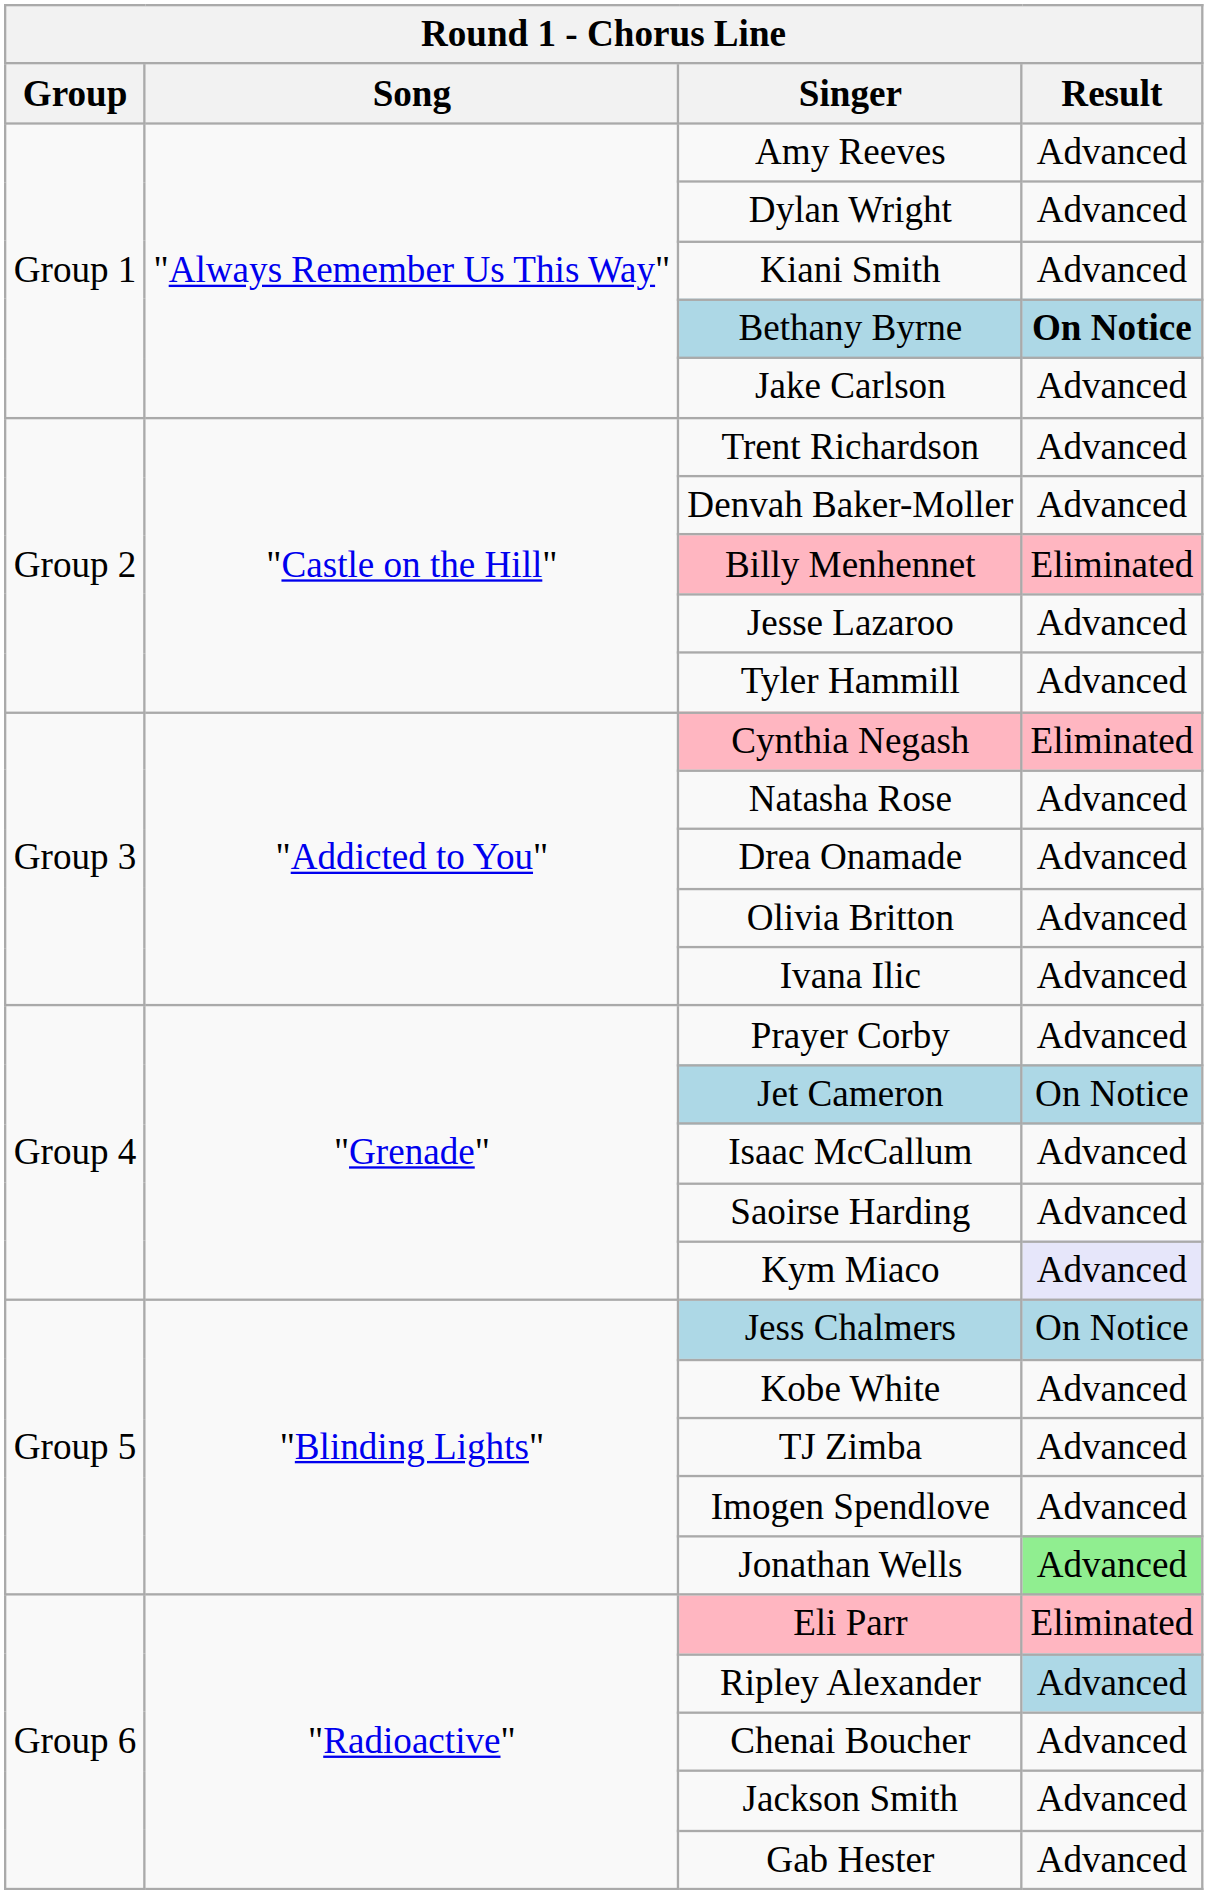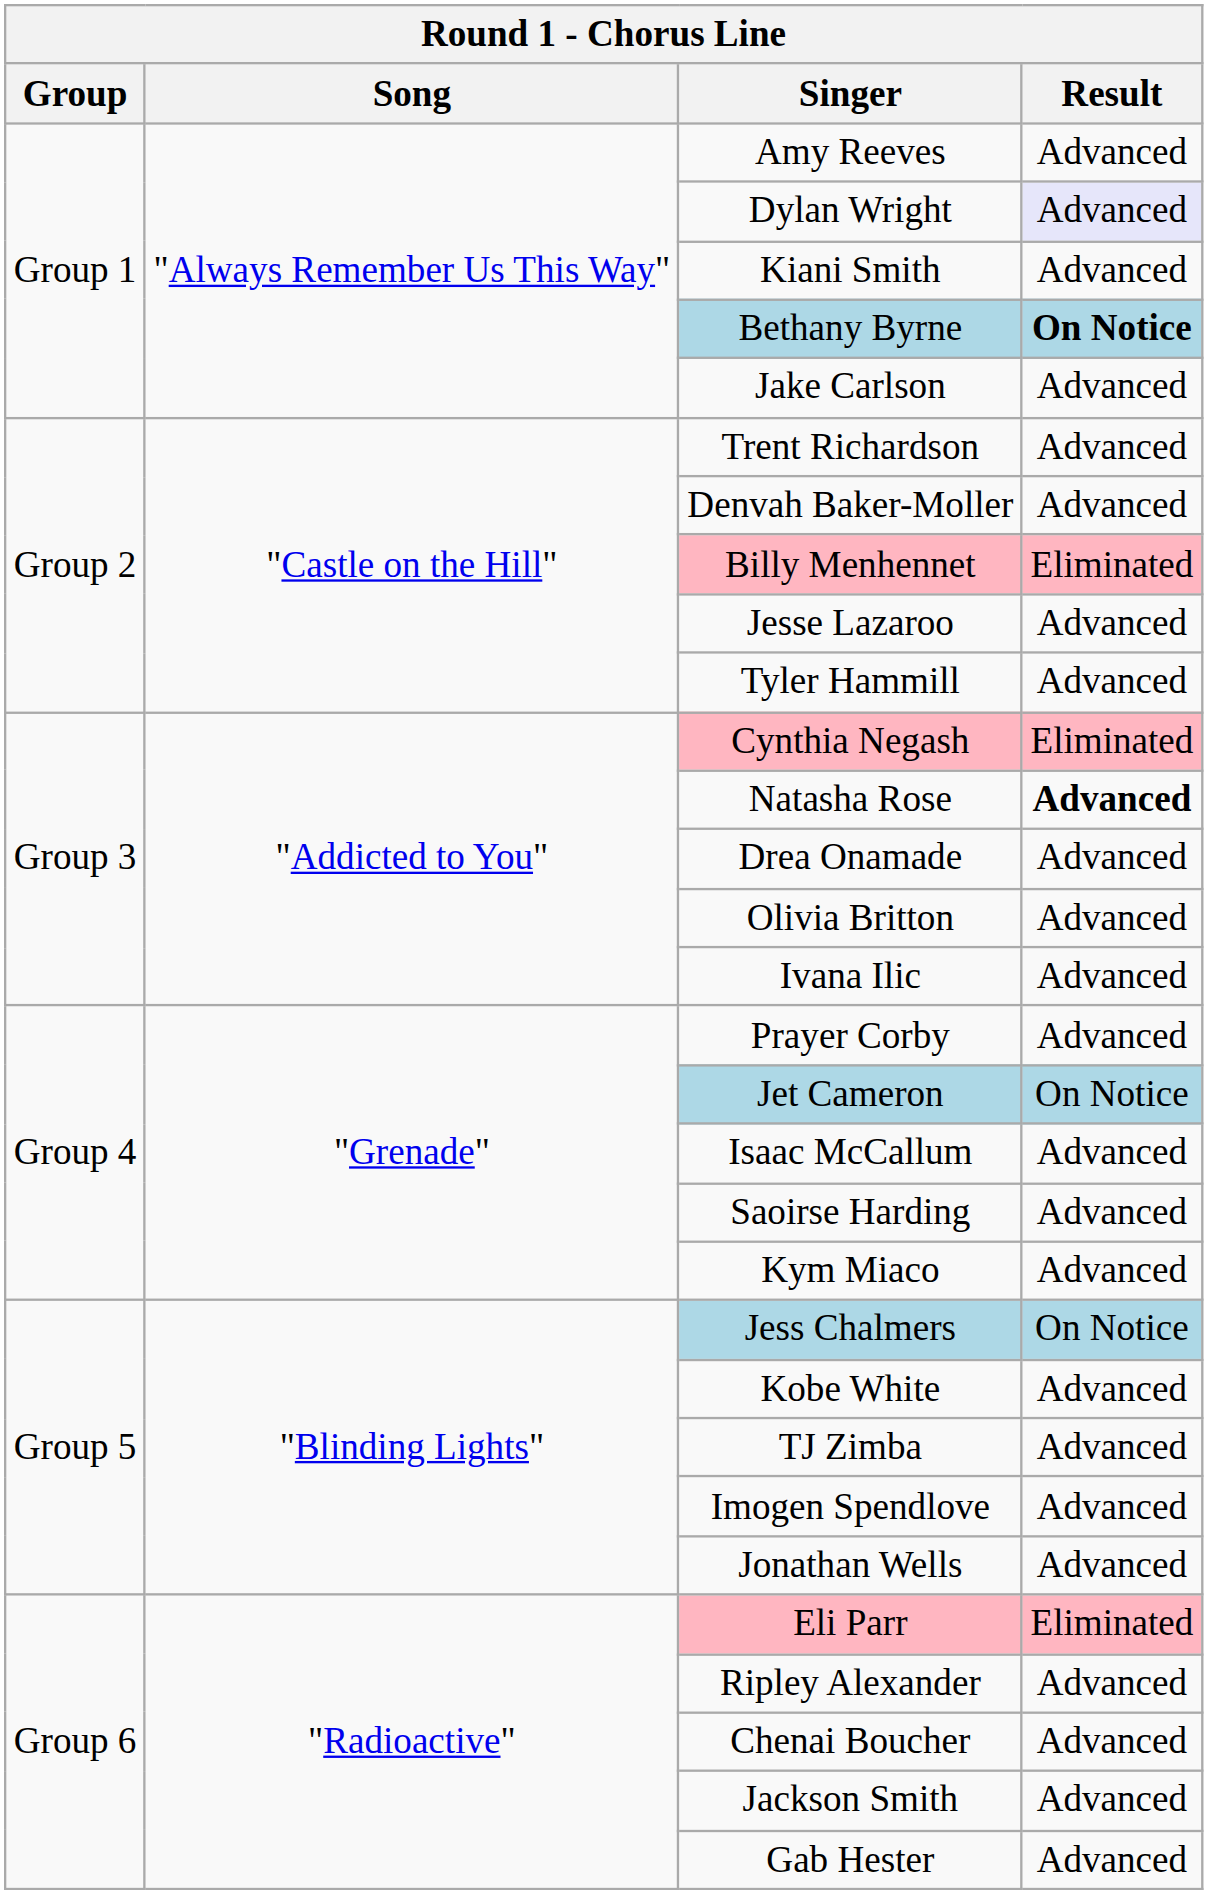(1112, 210) no background -> (1112, 210) lavender background
(1112, 799) normal -> (1112, 799) bold
(1112, 1270) lavender background -> (1112, 1270) no background
(1112, 1564) lightgreen background -> (1112, 1564) no background
(1112, 1682) lightblue background -> (1112, 1682) no background
